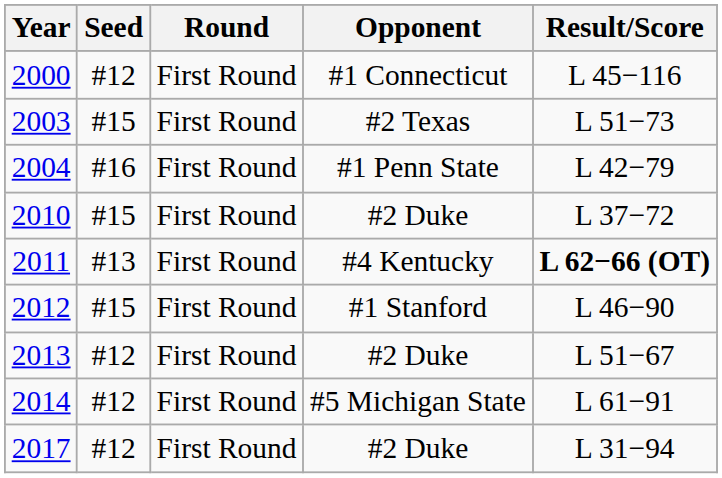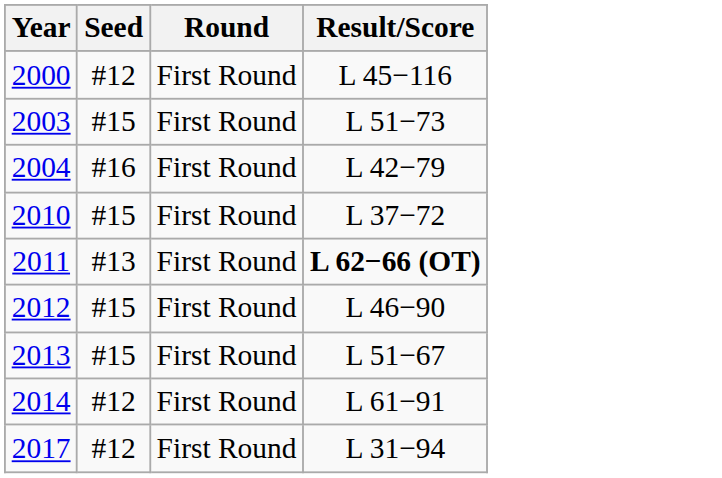- column: (418, 27)
(114, 354) #12 -> (114, 354) #15
